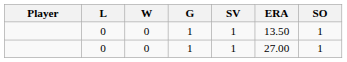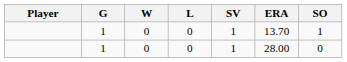columns swapped: (190, 13) <-> (103, 13)
(277, 31) 13.50 -> (277, 31) 13.70
(277, 48) 27.00 -> (277, 48) 28.00
(320, 48) 1 -> (320, 48) 0
